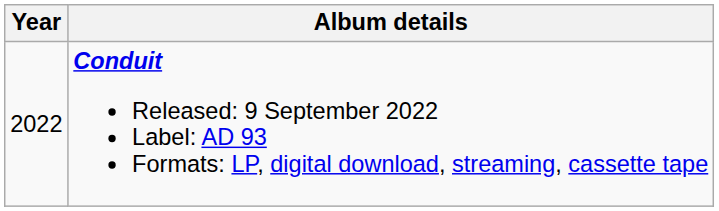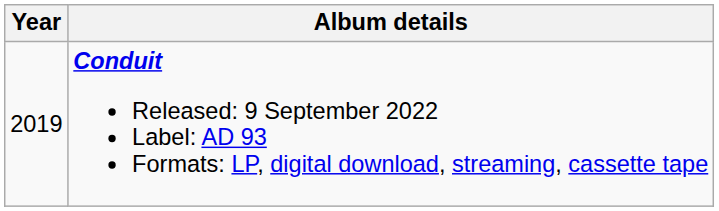(36, 123) 2022 -> (36, 123) 2019
